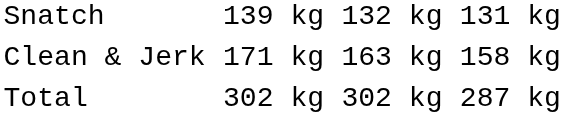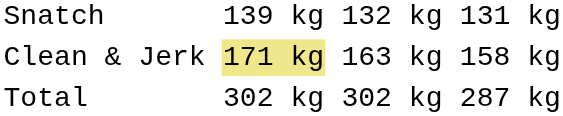(274, 58) no background -> (274, 58) khaki background
